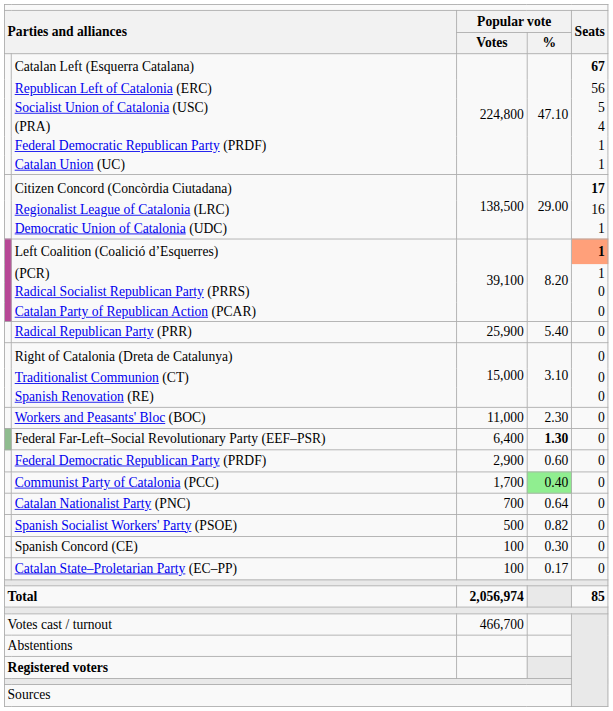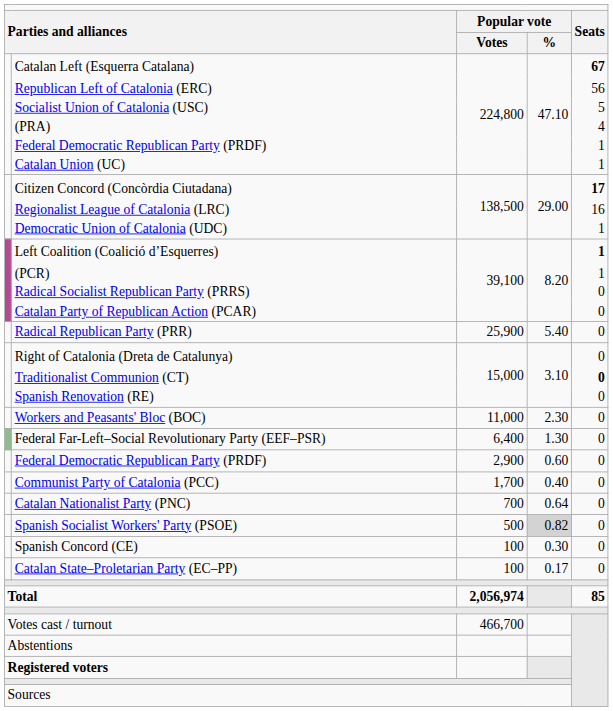(601, 252) lightsalmon background -> (601, 252) no background
(601, 378) normal -> (601, 378) bold
(556, 439) bold -> (556, 439) normal
(556, 482) lightgreen background -> (556, 482) no background
(556, 525) no background -> (556, 525) lightgrey background
